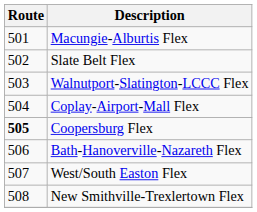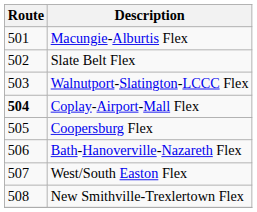(26, 106) normal -> (26, 106) bold
(26, 129) bold -> (26, 129) normal
